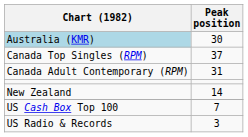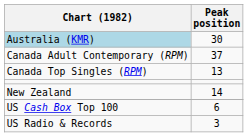(77, 55) Canada Top Singles (RPM) -> (98, 55) Canada Adult Contemporary (RPM)
(98, 71) Canada Adult Contemporary (RPM) -> (77, 71) Canada Top Singles (RPM)
(217, 71) 31 -> (217, 71) 13
(217, 108) 7 -> (217, 108) 6
